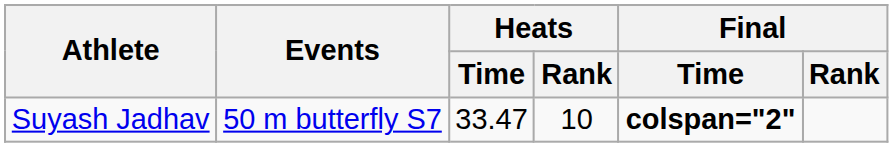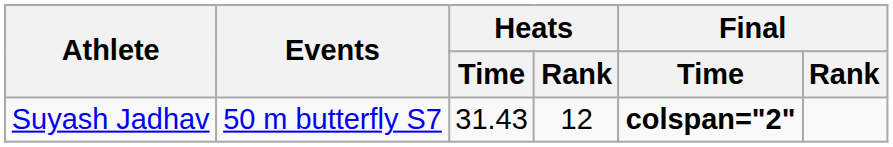(492, 120) 33.47 -> (492, 120) 31.43
(577, 120) 10 -> (577, 120) 12
